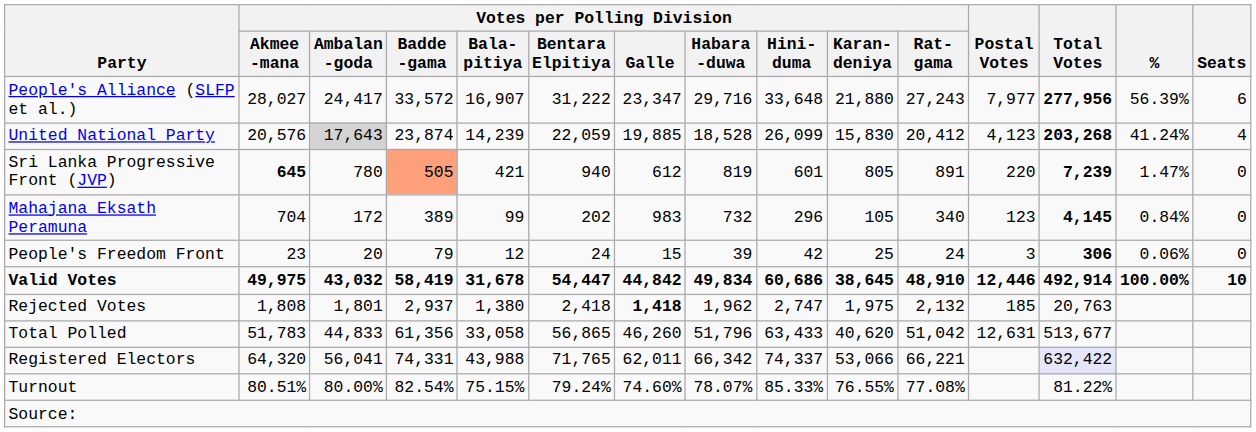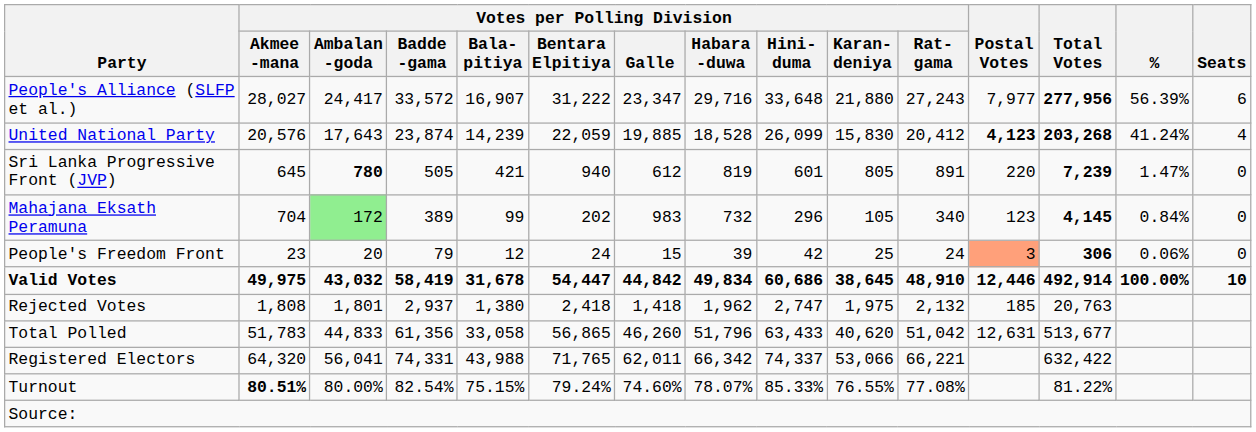(353, 136) lightgrey background -> (353, 136) no background
(1011, 136) normal -> (1011, 136) bold
(291, 172) bold -> (291, 172) normal
(368, 172) normal -> (368, 172) bold
(439, 172) lightsalmon background -> (439, 172) no background
(368, 218) no background -> (368, 218) lightgreen background
(1031, 254) no background -> (1031, 254) lightsalmon background
(657, 307) bold -> (657, 307) normal
(1078, 361) lavender background -> (1078, 361) no background
(277, 387) normal -> (277, 387) bold
